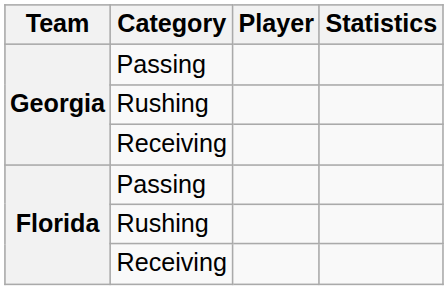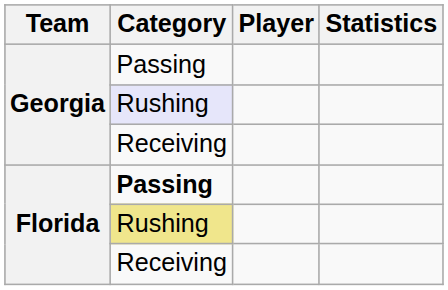(163, 104) no background -> (163, 104) lavender background
(161, 183) normal -> (165, 183) bold
(163, 223) no background -> (163, 223) khaki background
